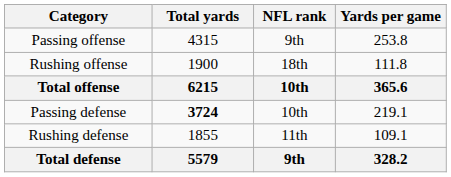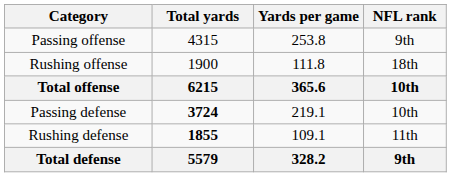columns swapped: (391, 16) <-> (294, 16)
(203, 135) normal -> (203, 135) bold
